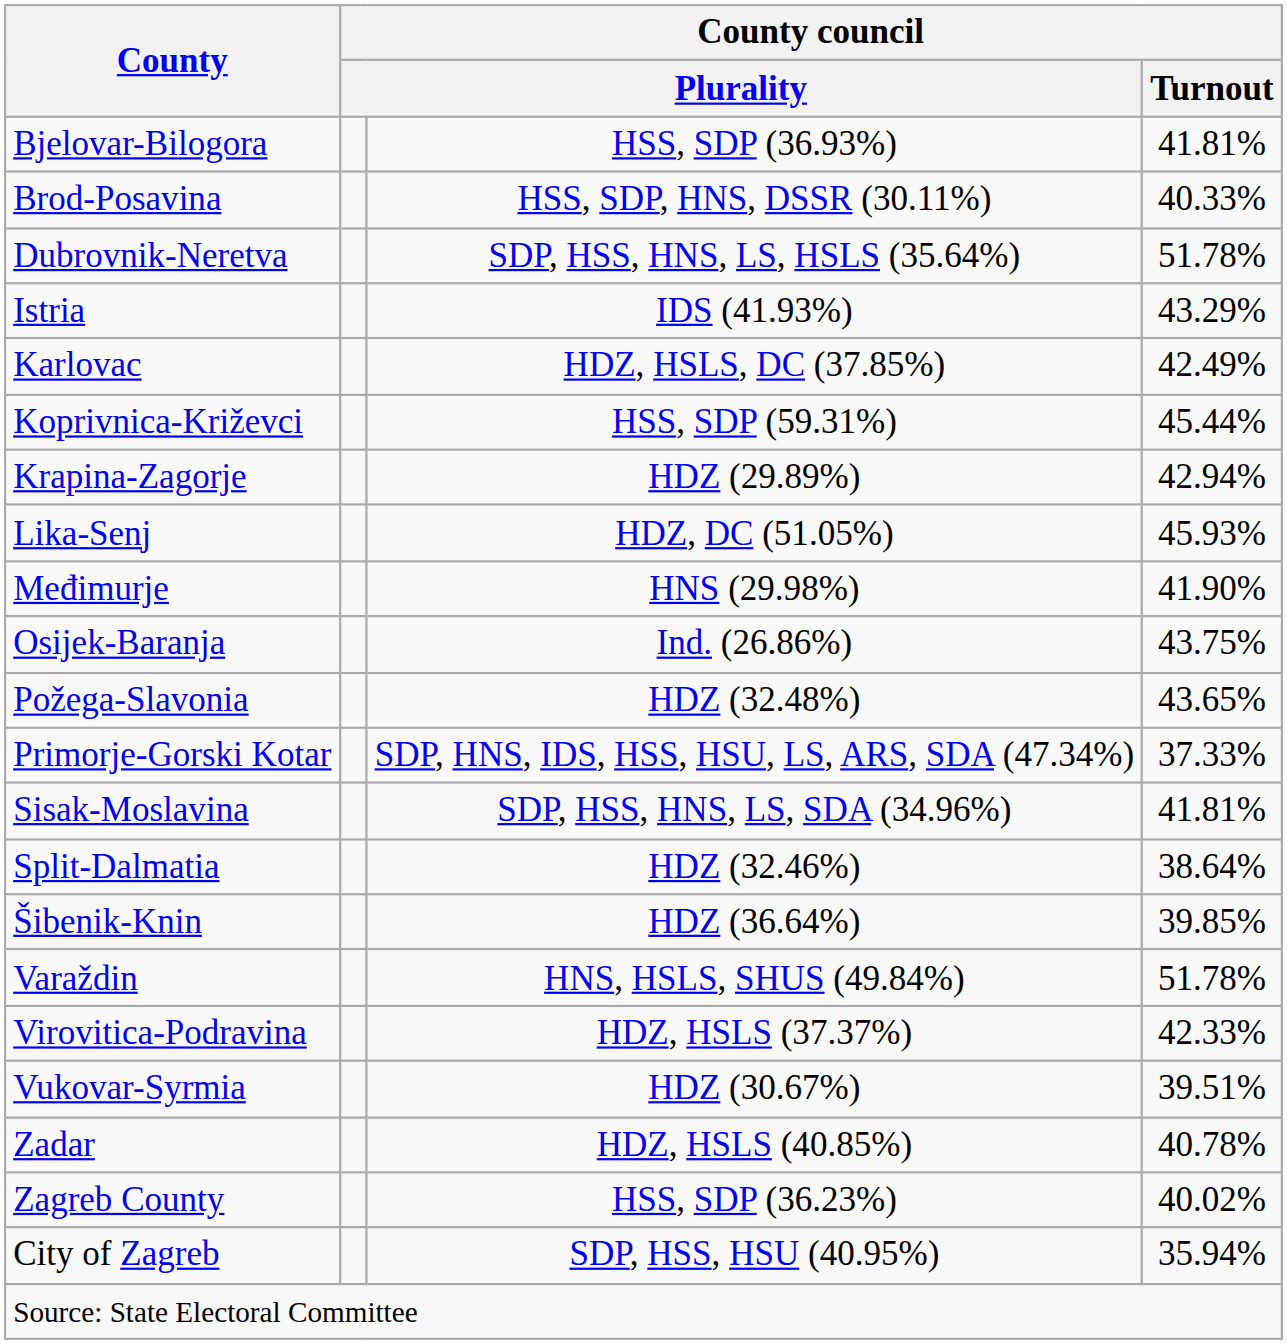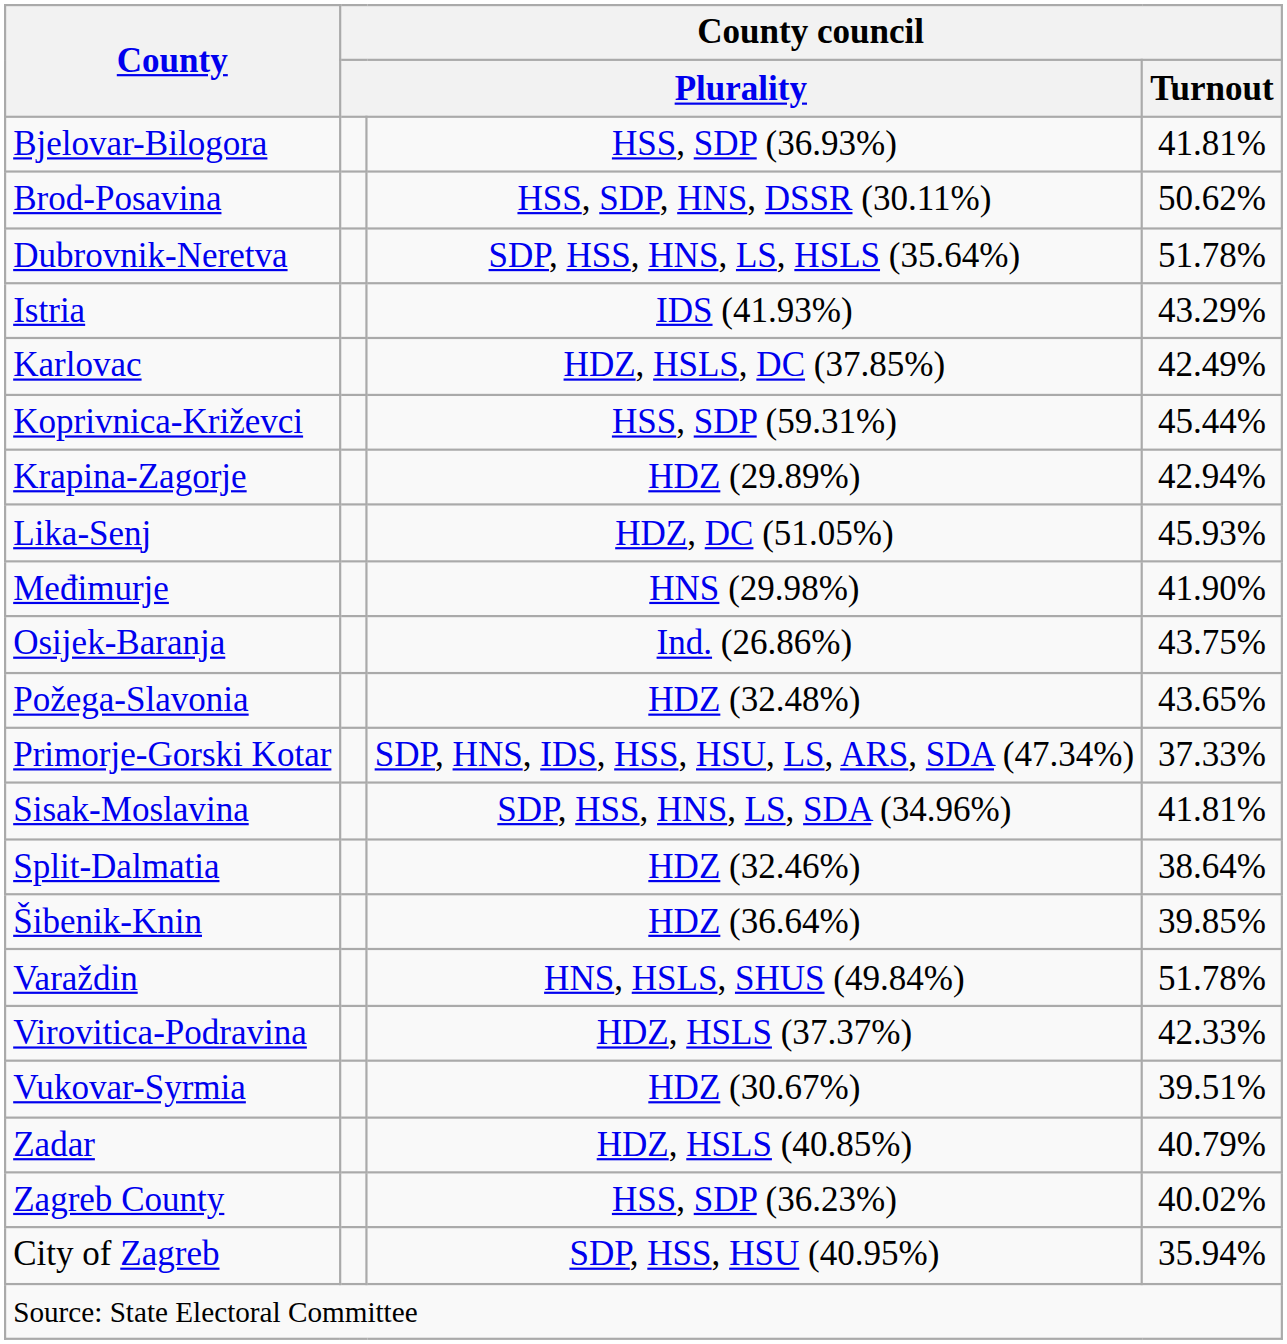(1212, 198) 40.33% -> (1212, 198) 50.62%
(1212, 1143) 40.78% -> (1212, 1143) 40.79%
